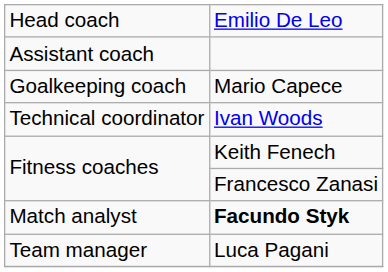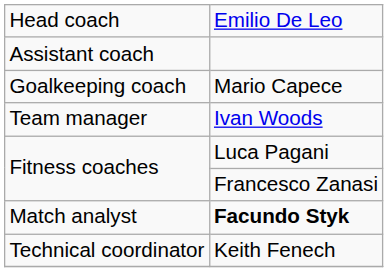(107, 119) Technical coordinator -> (78, 119) Team manager
(275, 151) Keith Fenech -> (271, 151) Luca Pagani
(78, 250) Team manager -> (107, 250) Technical coordinator
(271, 250) Luca Pagani -> (275, 250) Keith Fenech
